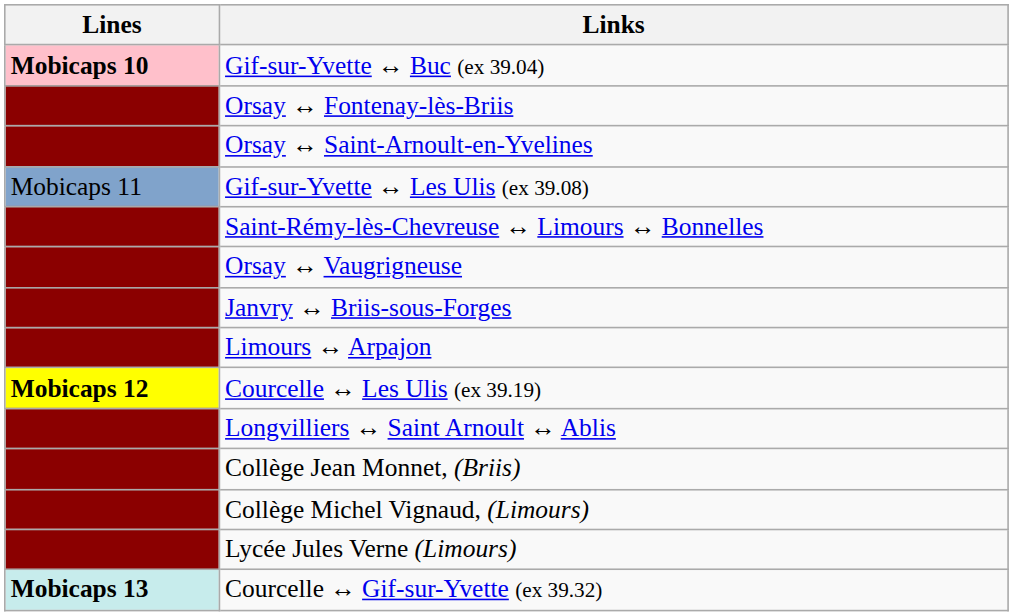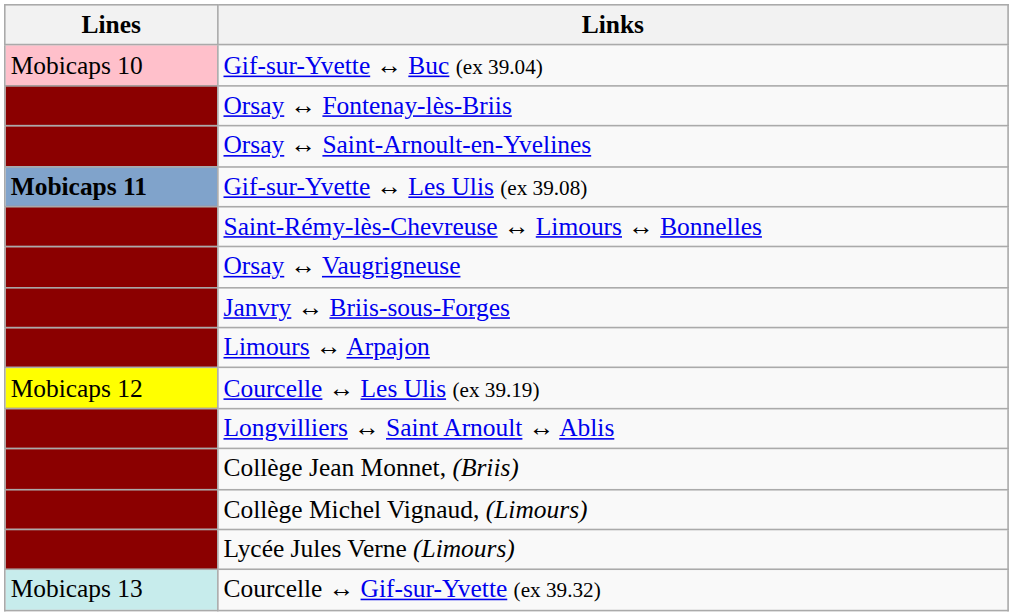(80, 65) bold -> (77, 65) normal
(76, 186) normal -> (79, 186) bold
(80, 387) bold -> (77, 387) normal
(80, 589) bold -> (77, 589) normal
